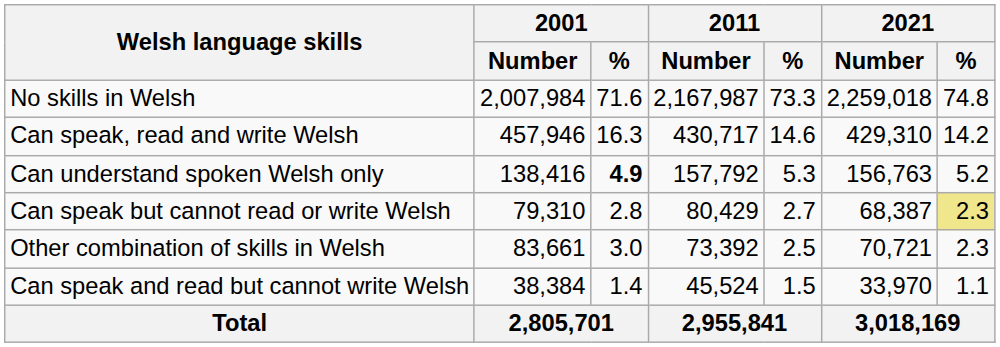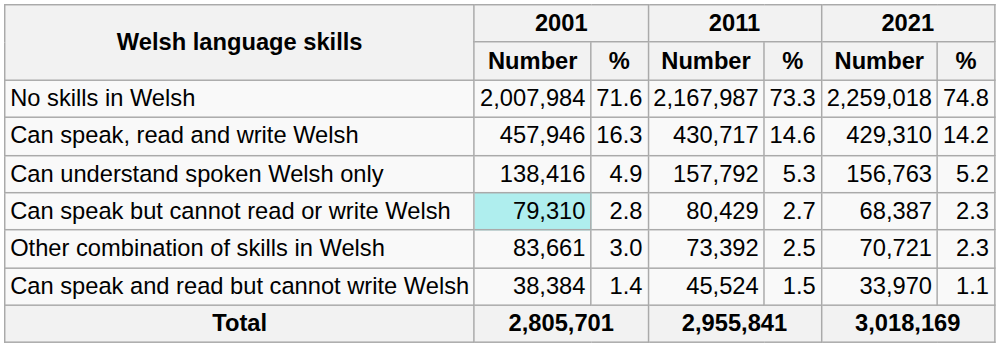(626, 173) bold -> (626, 173) normal
(549, 211) no background -> (549, 211) paleturquoise background
(973, 211) khaki background -> (973, 211) no background
